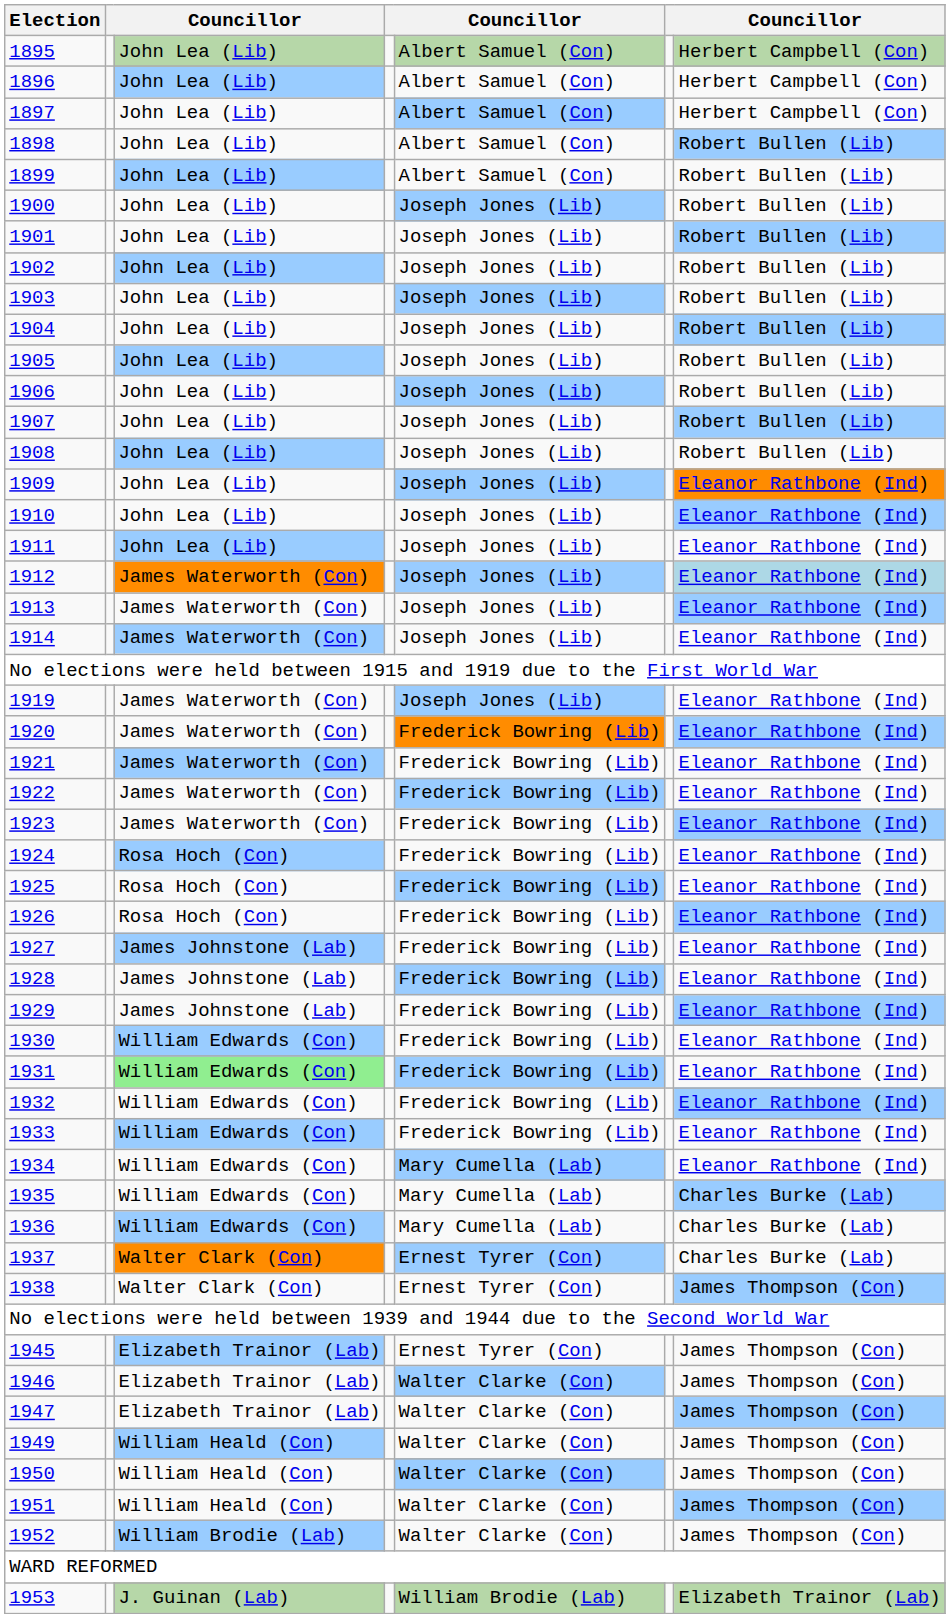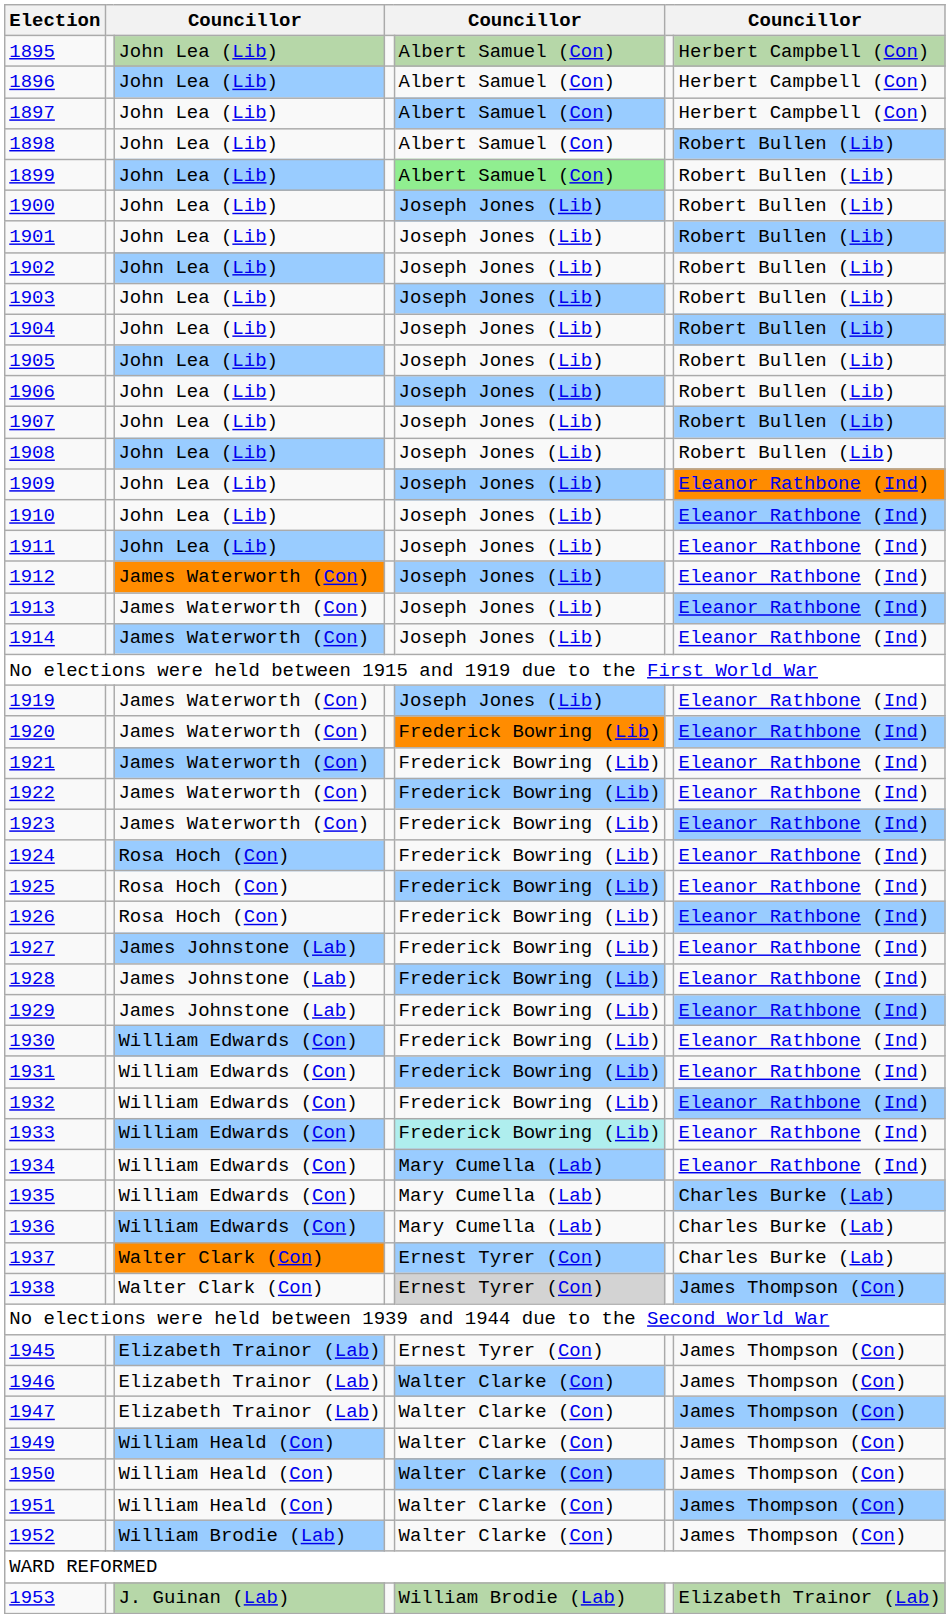(507, 175) no background -> (507, 175) lightgreen background
(804, 577) lightblue background -> (804, 577) no background
(238, 1072) lightgreen background -> (238, 1072) no background
(530, 1134) no background -> (530, 1134) paleturquoise background
(501, 1288) no background -> (501, 1288) lightgrey background
